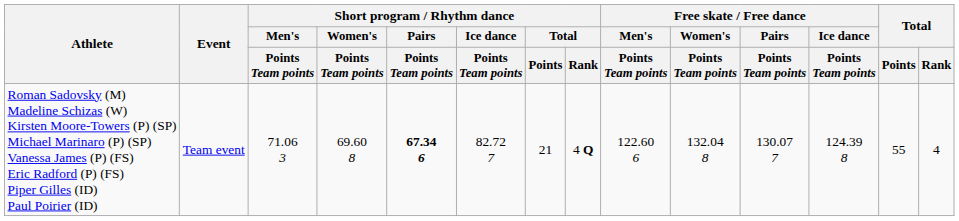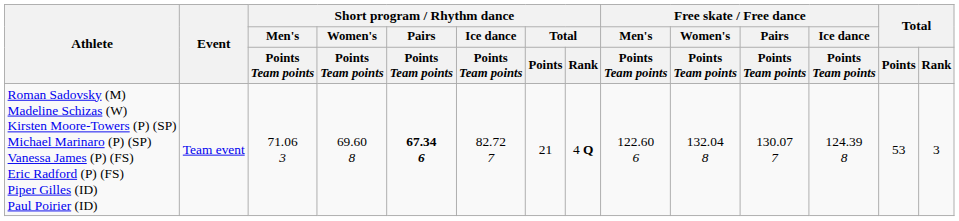(899, 150) 55 -> (899, 150) 53
(936, 150) 4 -> (936, 150) 3
